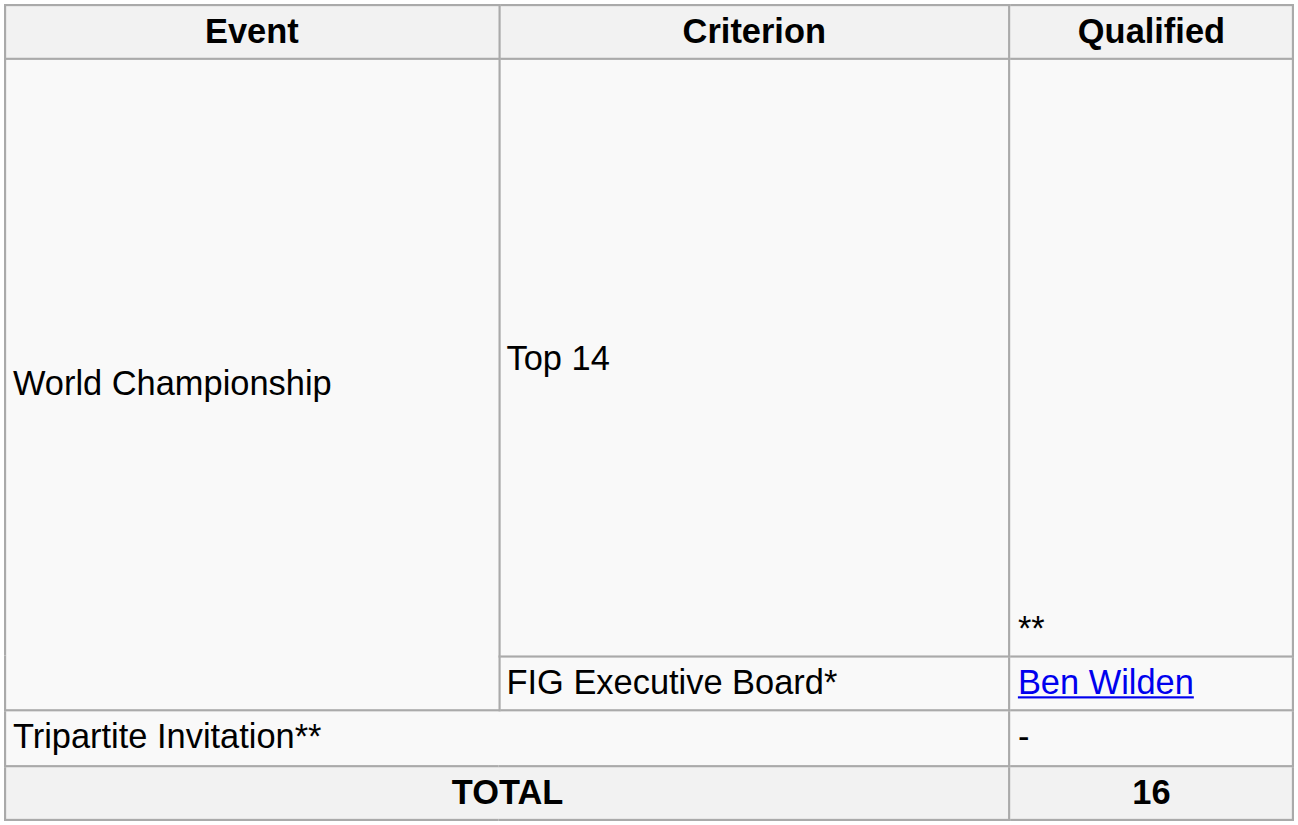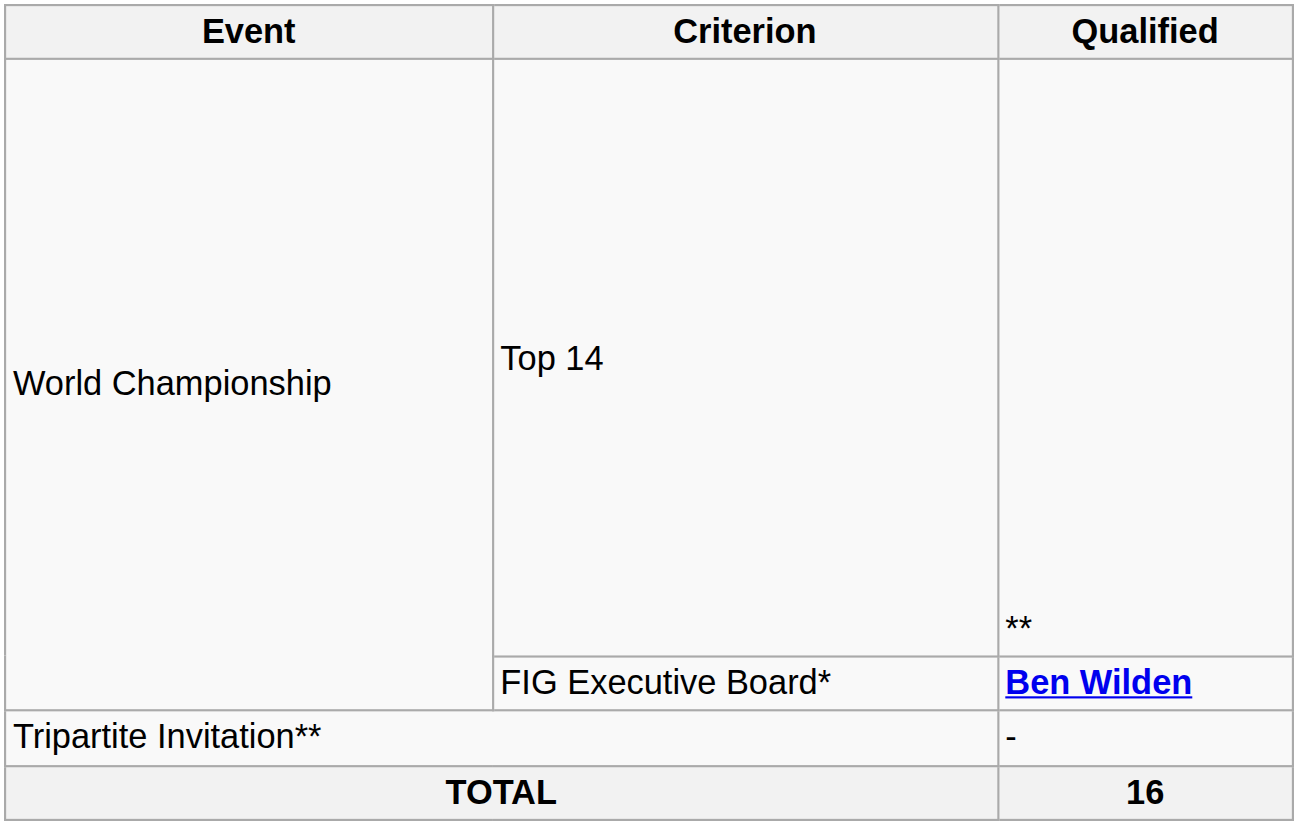(1106, 682) normal -> (1099, 682) bold
